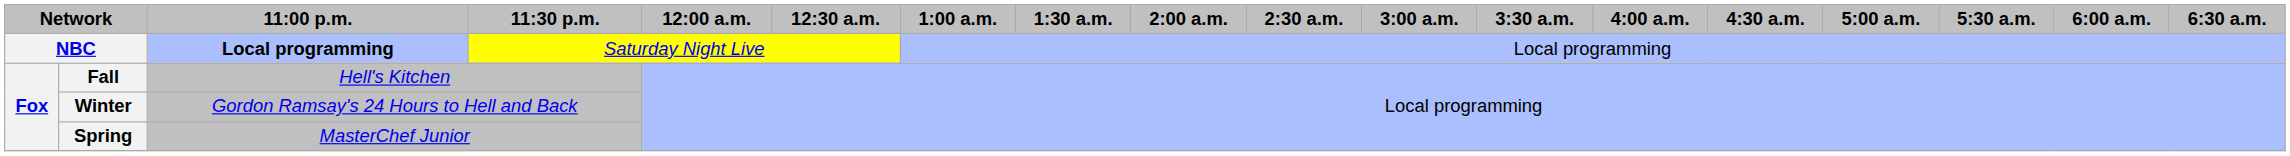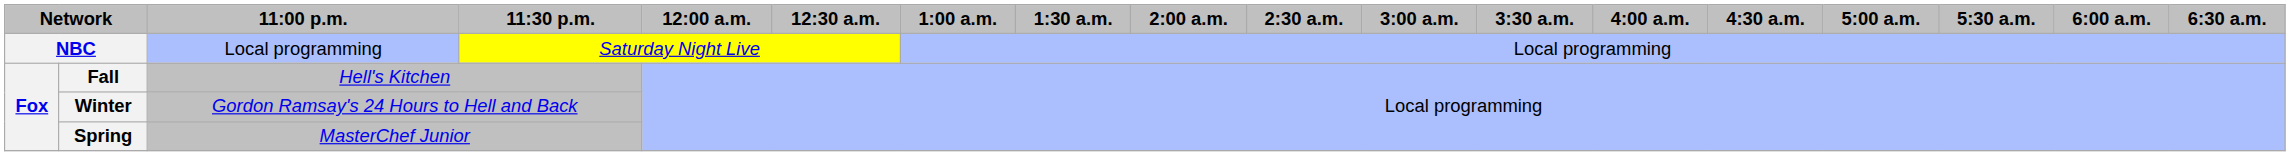(308, 48) bold -> (303, 48) normal
